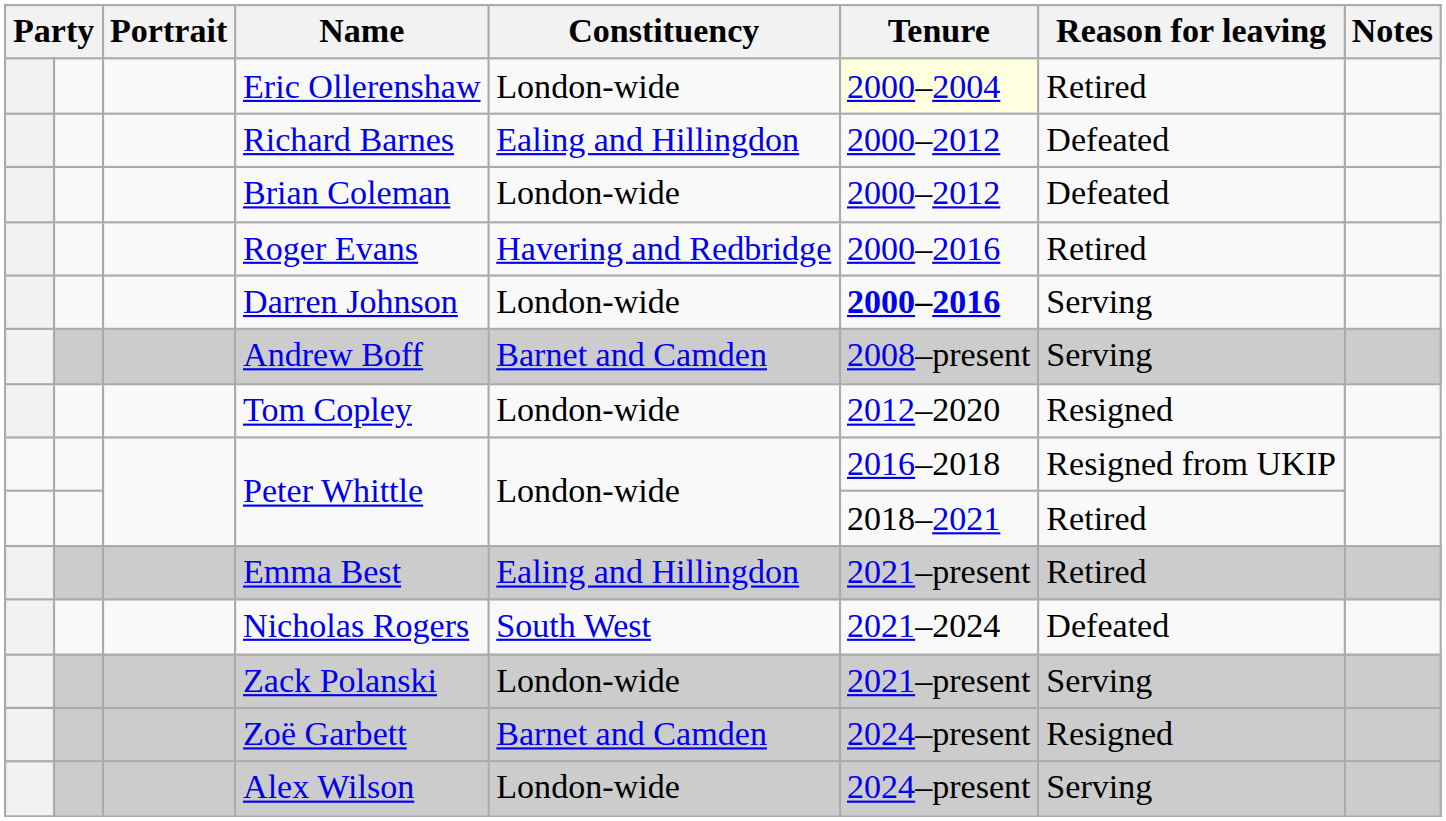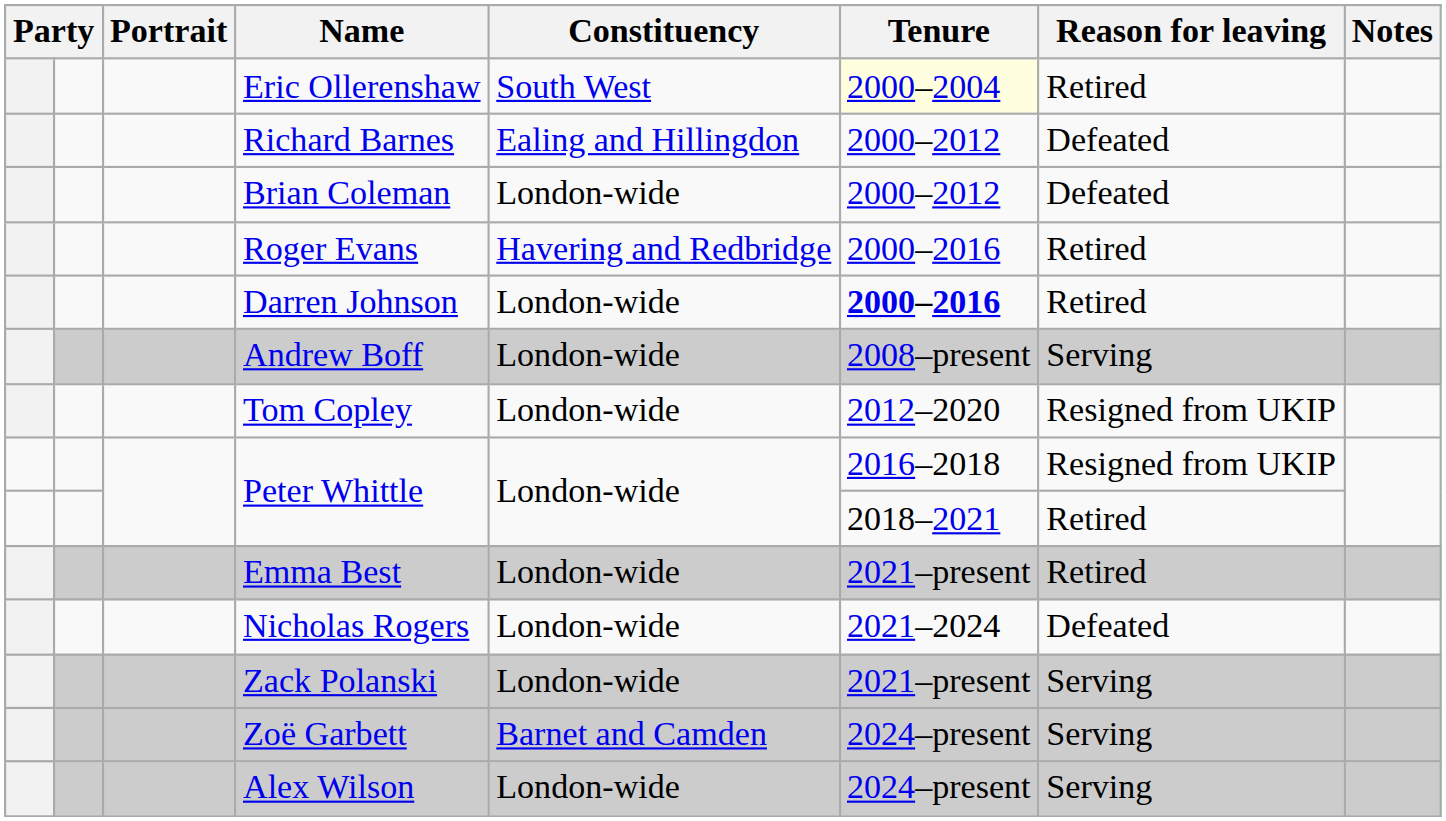(588, 85) London-wide -> (574, 85) South West
(1099, 301) Serving -> (1096, 301) Retired
(632, 355) Barnet and Camden -> (588, 355) London-wide
(1110, 409) Resigned -> (1191, 409) Resigned from UKIP
(648, 572) Ealing and Hillingdon -> (588, 572) London-wide
(574, 626) South West -> (588, 626) London-wide
(1110, 734) Resigned -> (1099, 734) Serving
